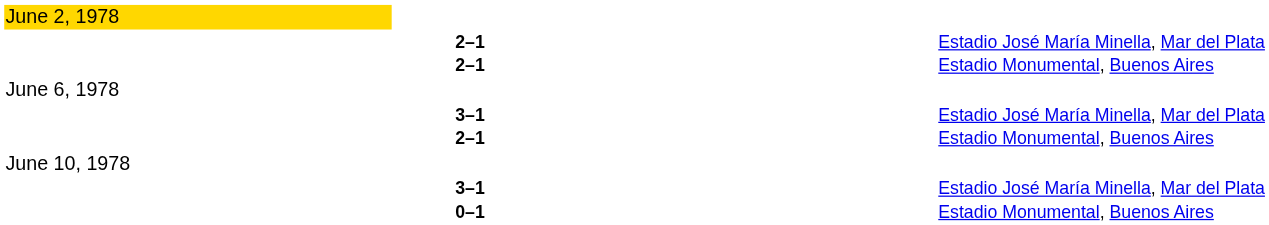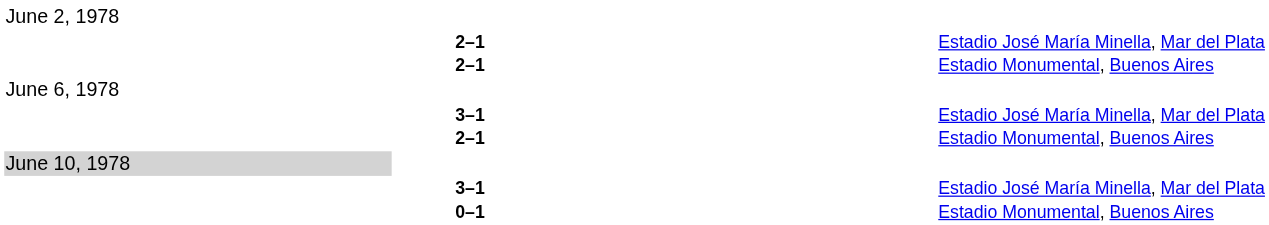(62, 17) gold background -> (62, 17) no background
(68, 163) no background -> (68, 163) lightgrey background
